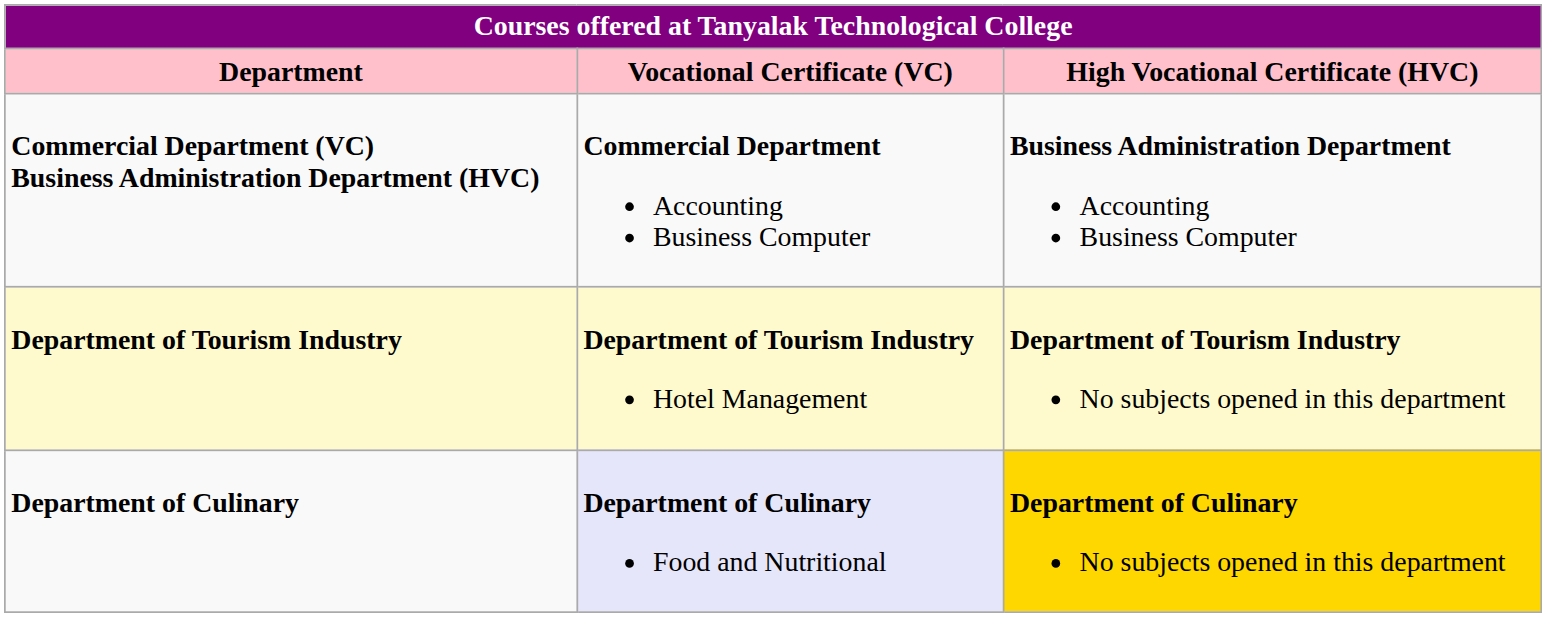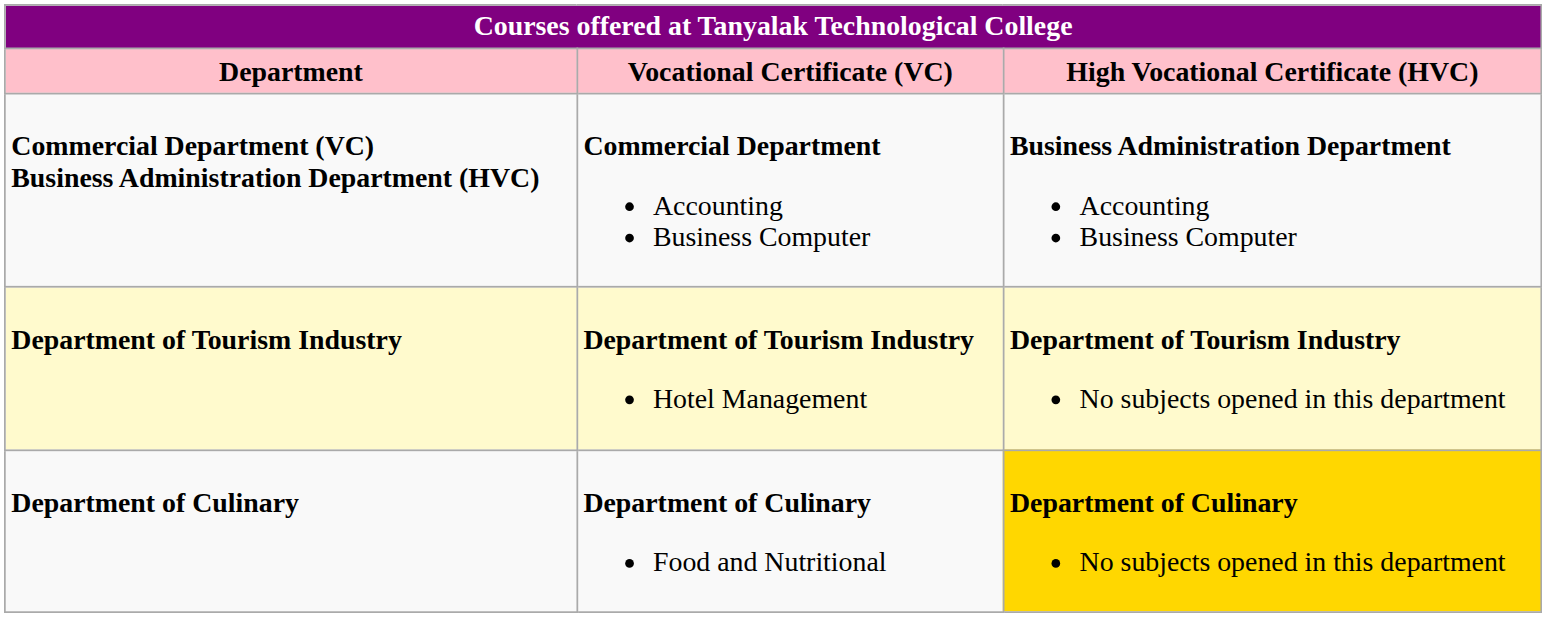(790, 532) lavender background -> (790, 532) no background
